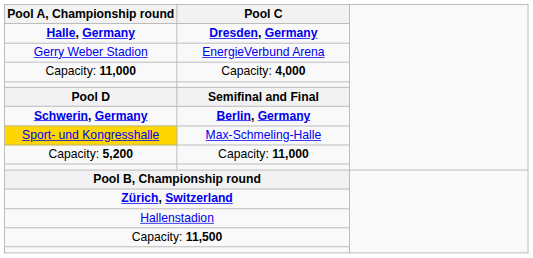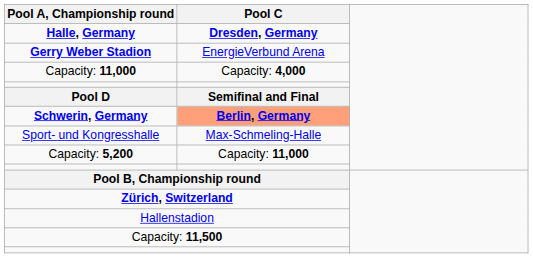(91, 52) normal -> (91, 52) bold
(263, 116) no background -> (263, 116) lightsalmon background
(91, 135) gold background -> (91, 135) no background
